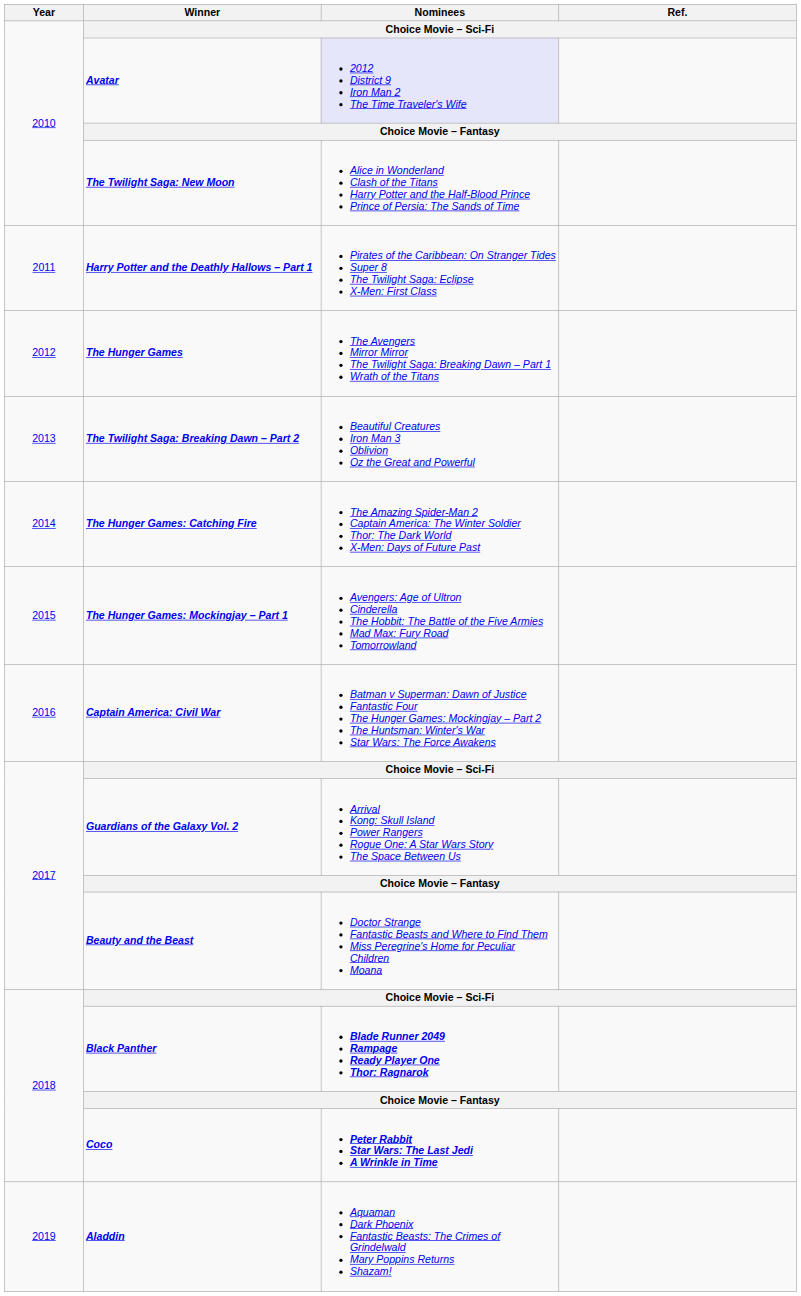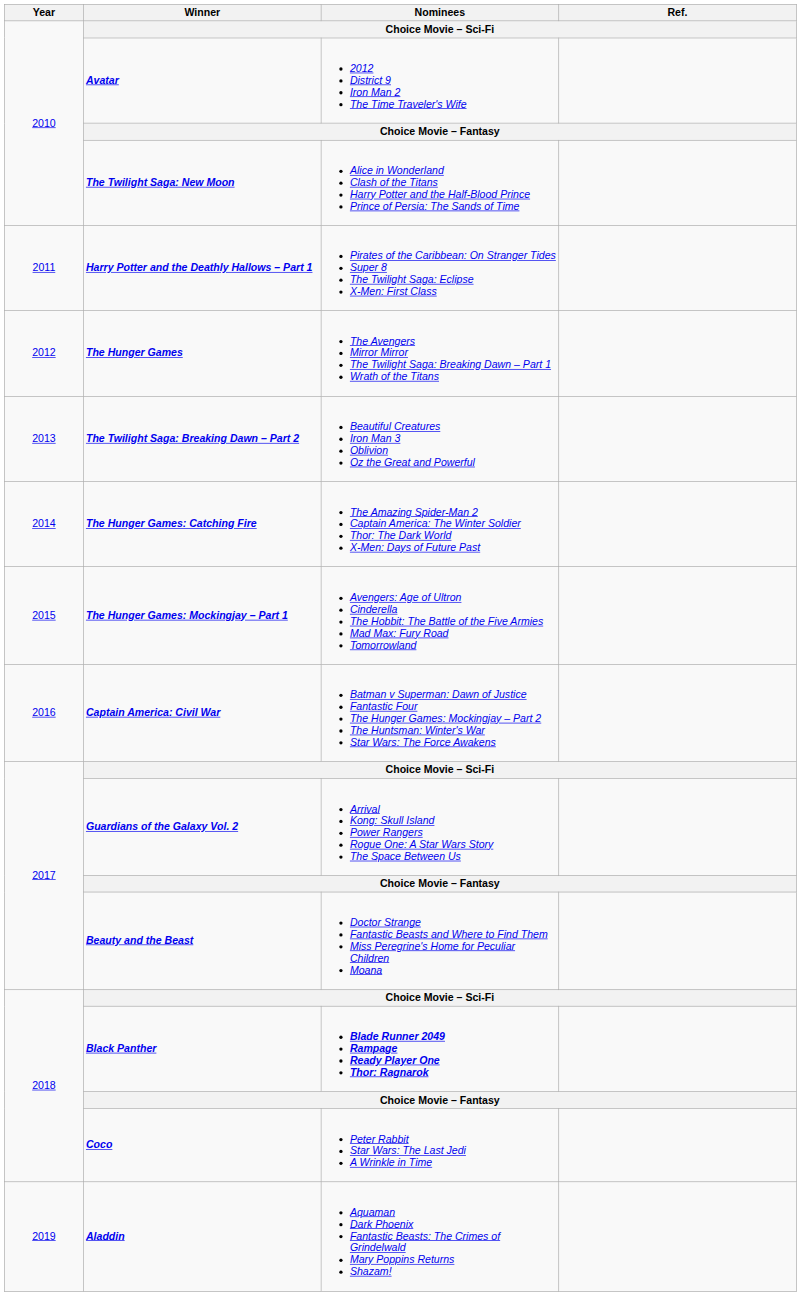(440, 86) lavender background -> (440, 86) no background
(440, 1151) bold -> (440, 1151) normal
